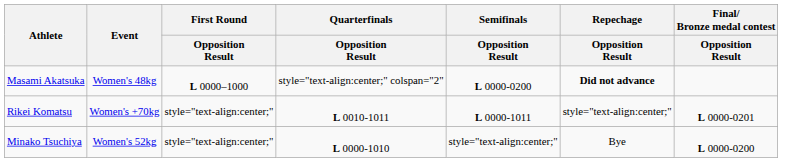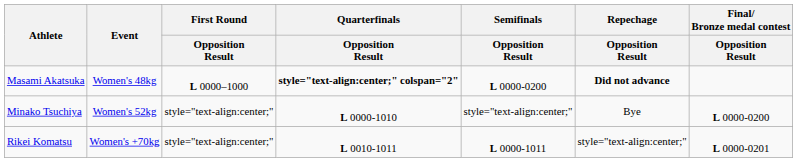(361, 81) normal -> (368, 81) bold
rows swapped: (39, 111) <-> (44, 142)
